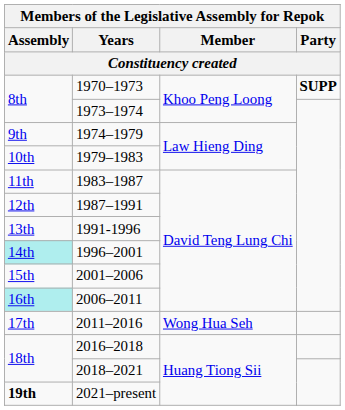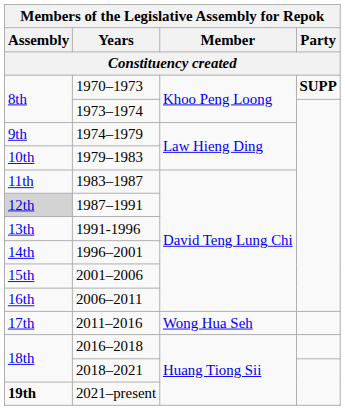(21, 205) no background -> (21, 205) lightgrey background
(21, 252) paleturquoise background -> (21, 252) no background
(21, 299) paleturquoise background -> (21, 299) no background
